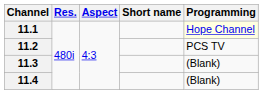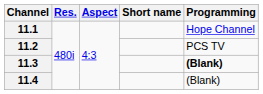(220, 30) lightyellow background -> (220, 30) no background
(203, 64) normal -> (204, 64) bold
